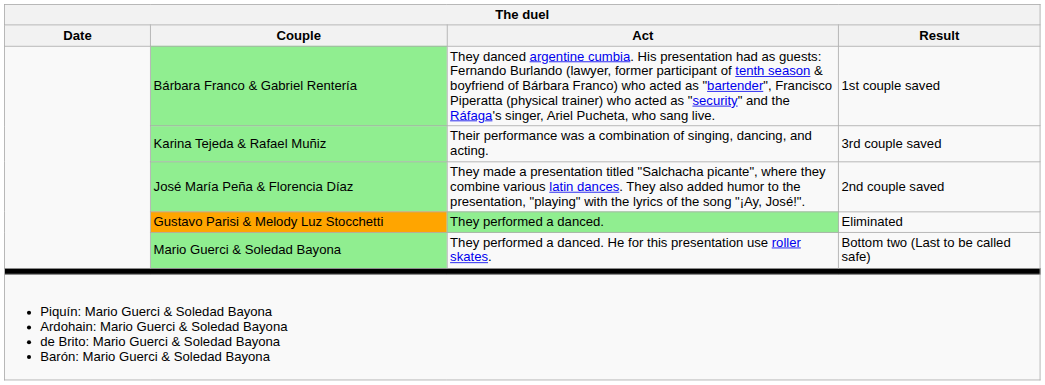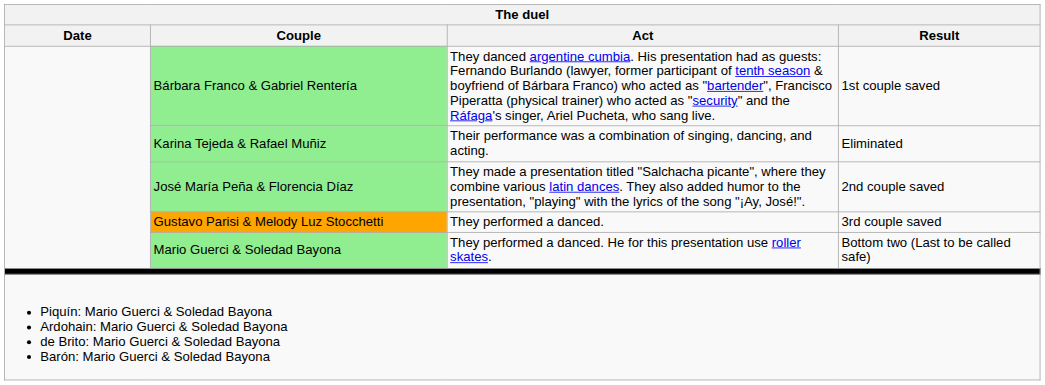(891, 143) 3rd couple saved -> (872, 143) Eliminated
(527, 222) lightgreen background -> (527, 222) no background
(872, 222) Eliminated -> (891, 222) 3rd couple saved
